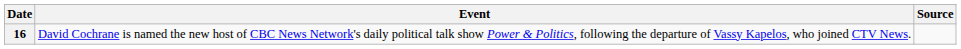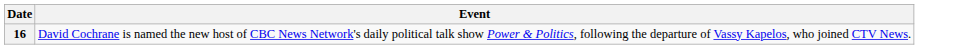- column: (935, 14)
